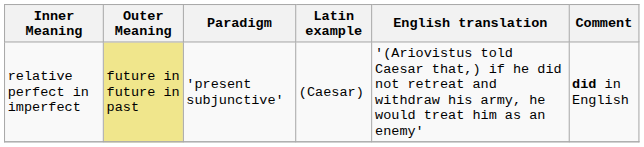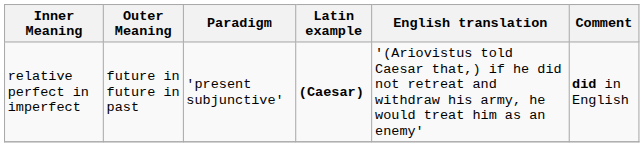(143, 92) khaki background -> (143, 92) no background
(331, 92) normal -> (331, 92) bold
